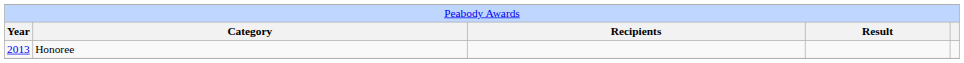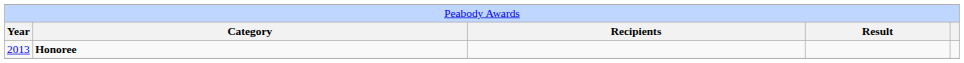(55, 49) normal -> (56, 49) bold
